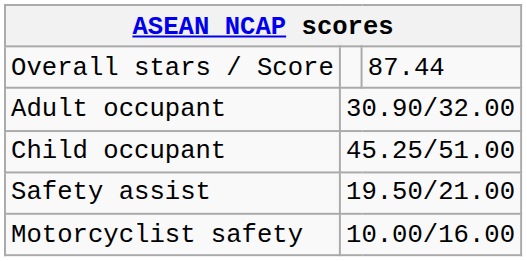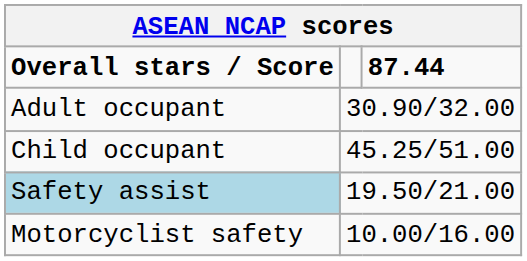(172, 68) normal -> (172, 68) bold
(406, 68) normal -> (406, 68) bold
(111, 193) no background -> (111, 193) lightblue background
